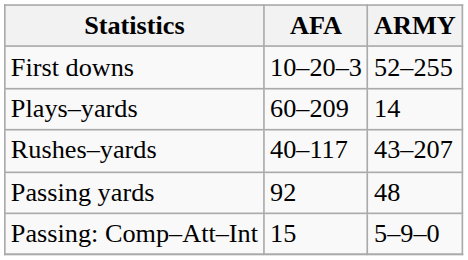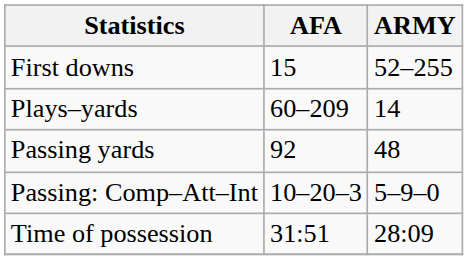(316, 67) 10–20–3 -> (283, 67) 15
- row: (84, 150)
(283, 233) 15 -> (316, 192) 10–20–3
+ row: (112, 233)
